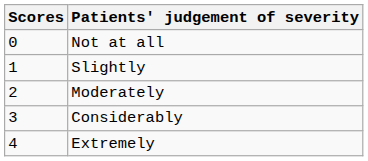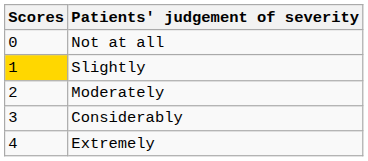(13, 68) no background -> (13, 68) gold background
